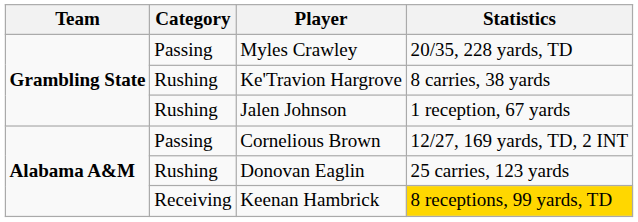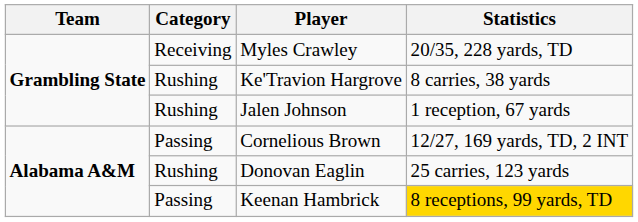(183, 49) Passing -> (193, 49) Receiving
(193, 200) Receiving -> (183, 200) Passing
